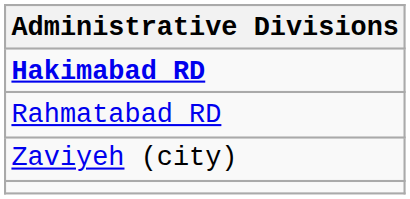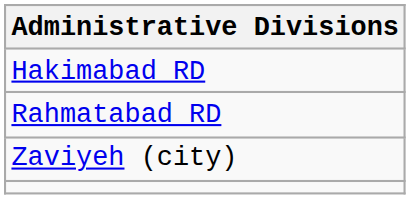(108, 71) bold -> (108, 71) normal
